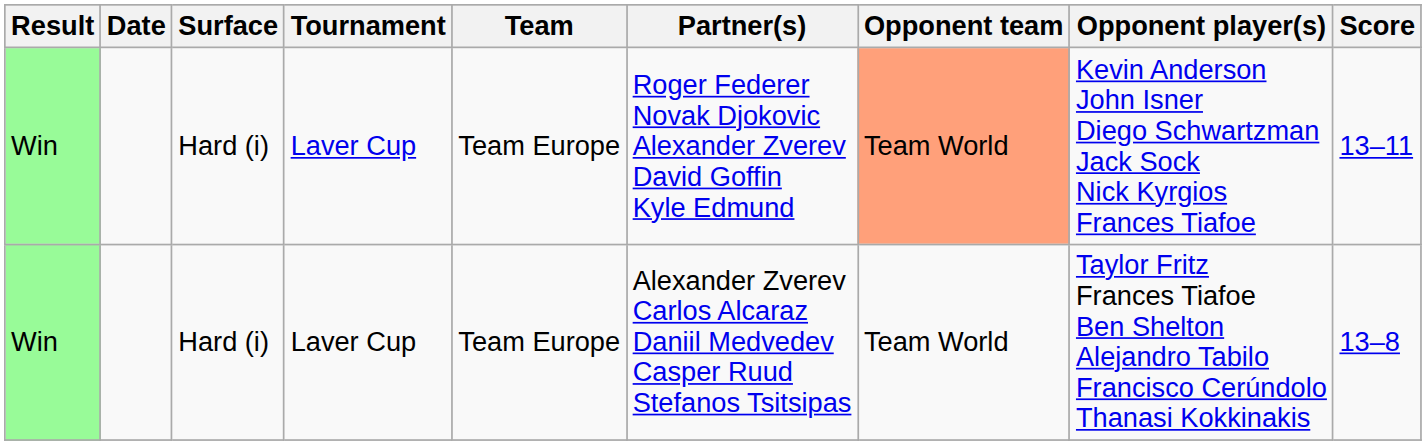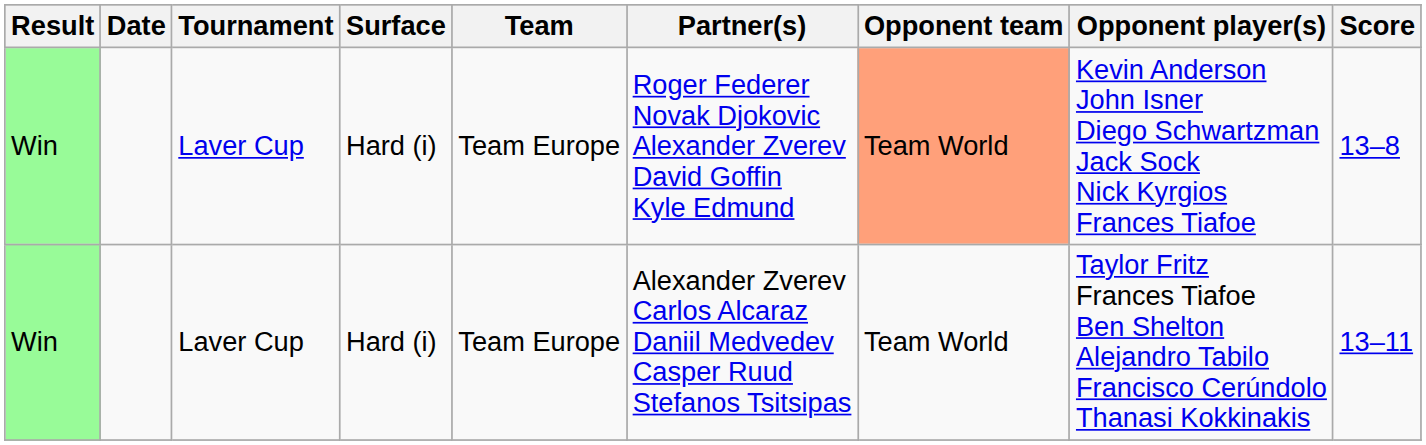columns swapped: (368, 26) <-> (228, 26)
(1376, 145) 13–11 -> (1370, 145) 13–8
(1370, 341) 13–8 -> (1376, 341) 13–11
